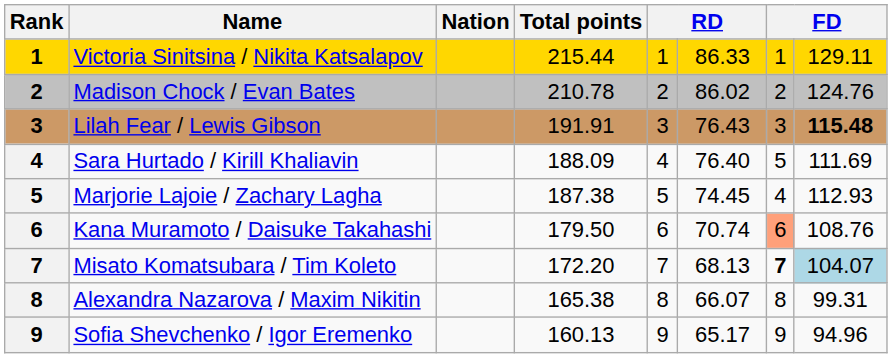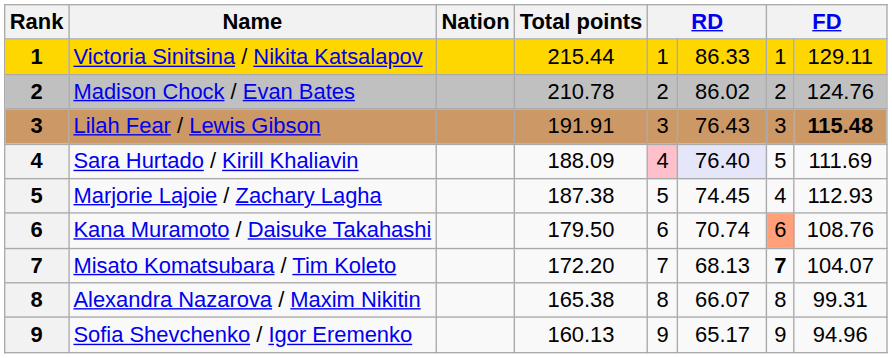(663, 160) no background -> (663, 160) pink background
(722, 160) no background -> (722, 160) lavender background
(840, 265) lightblue background -> (840, 265) no background
